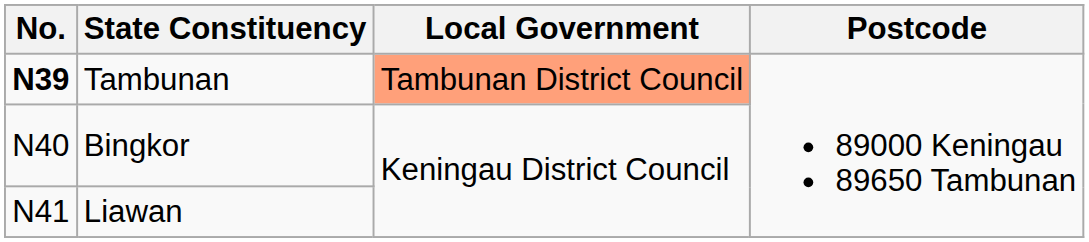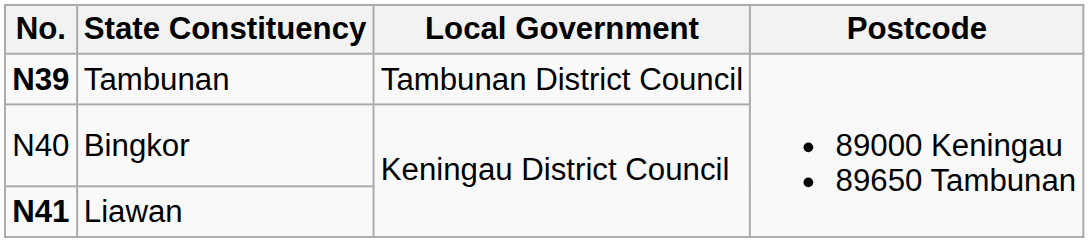(562, 78) lightsalmon background -> (562, 78) no background
(41, 211) normal -> (41, 211) bold
